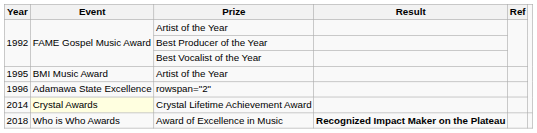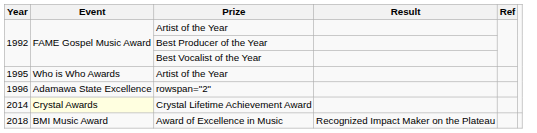(70, 74) BMI Music Award -> (76, 74) Who is Who Awards
(76, 120) Who is Who Awards -> (70, 120) BMI Music Award
(411, 120) bold -> (406, 120) normal
